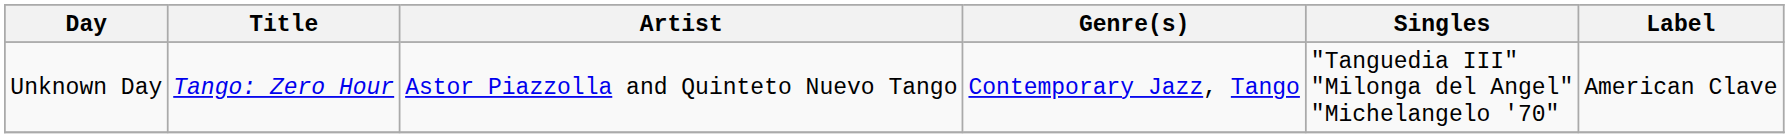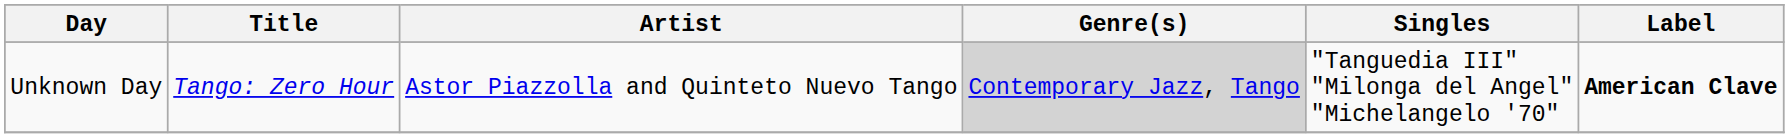(1134, 88) no background -> (1134, 88) lightgrey background
(1681, 88) normal -> (1681, 88) bold
